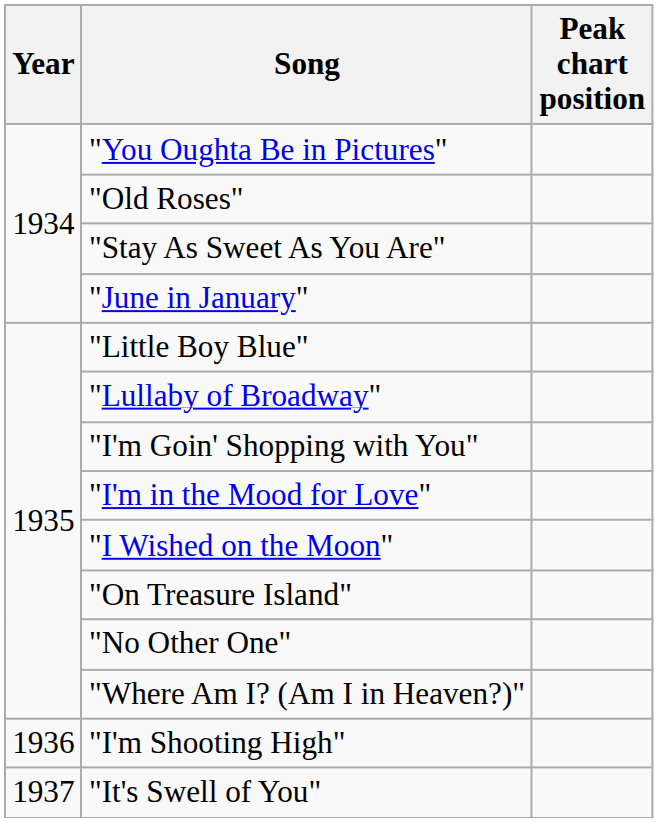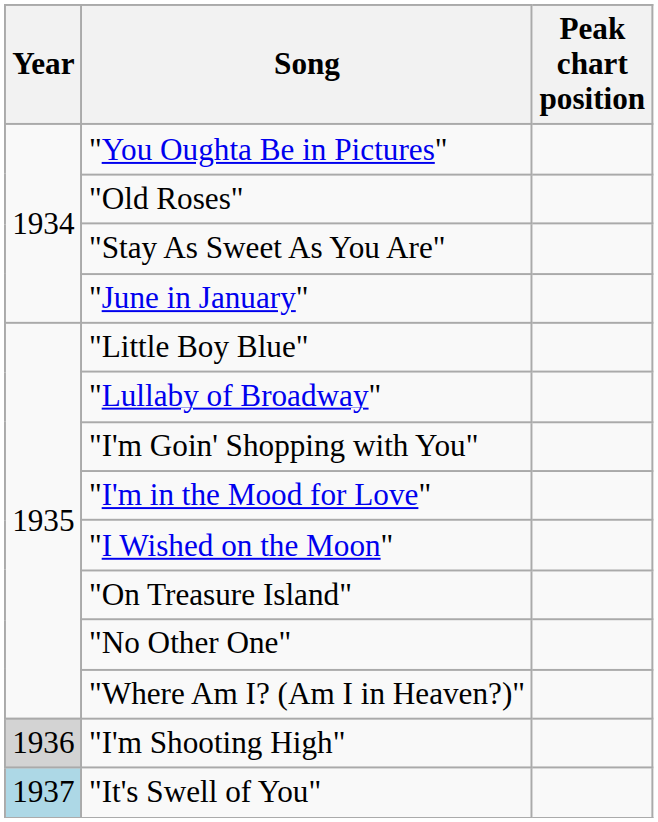(43, 742) no background -> (43, 742) lightgrey background
(43, 792) no background -> (43, 792) lightblue background
